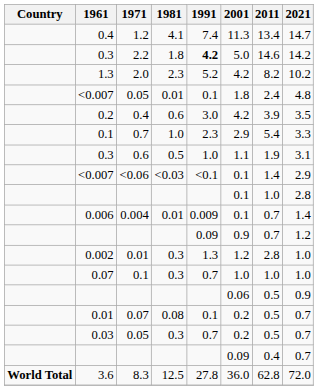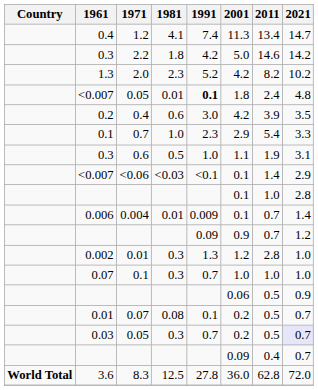(210, 54) bold -> (210, 54) normal
(210, 94) normal -> (210, 94) bold
(303, 335) no background -> (303, 335) lavender background
